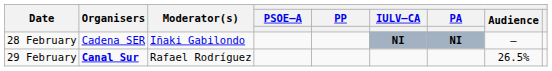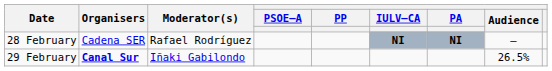(198, 40) Iñaki Gabilondo -> (201, 40) Rafael Rodríguez
(201, 57) Rafael Rodríguez -> (198, 57) Iñaki Gabilondo
